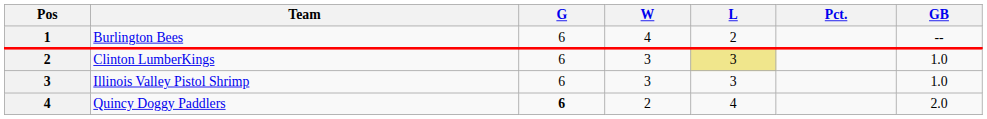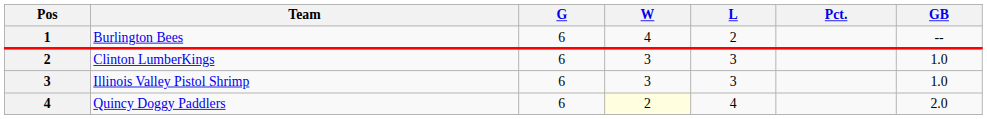(733, 59) khaki background -> (733, 59) no background
(562, 103) bold -> (562, 103) normal
(647, 103) no background -> (647, 103) lightyellow background
